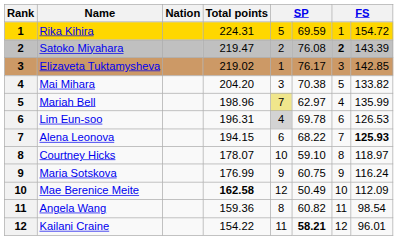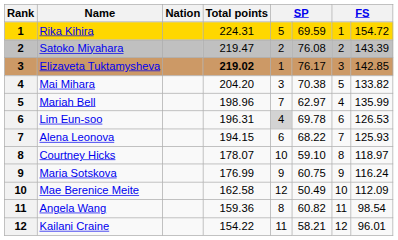(341, 48) bold -> (341, 48) normal
(237, 66) normal -> (237, 66) bold
(281, 102) khaki background -> (281, 102) no background
(372, 137) bold -> (372, 137) normal
(237, 191) bold -> (237, 191) normal
(312, 226) bold -> (312, 226) normal
